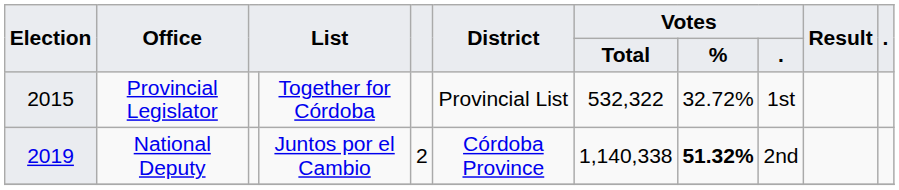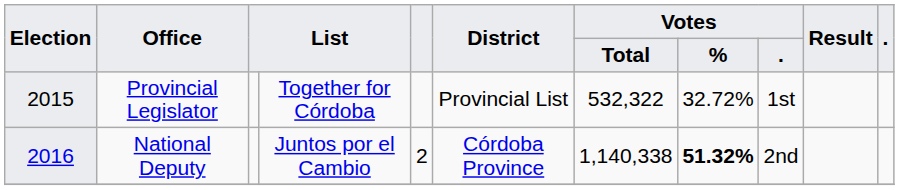(51, 156) 2019 -> (51, 156) 2016
